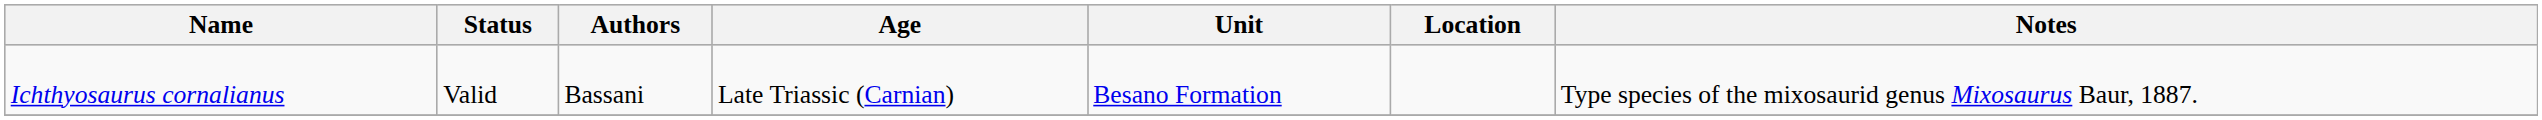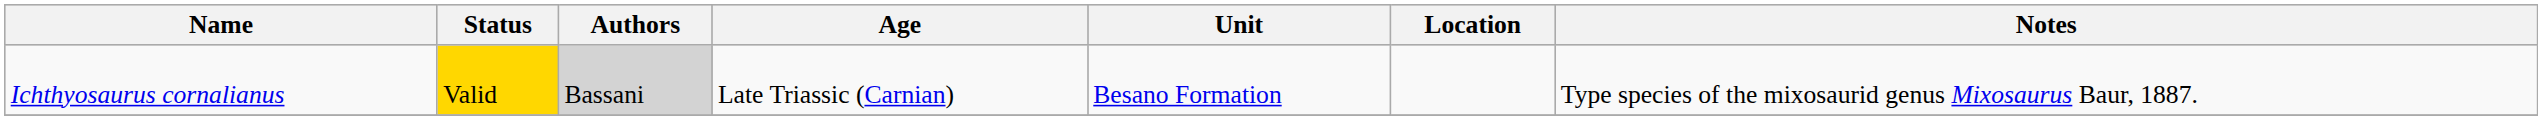(470, 94) no background -> (470, 94) gold background
(604, 94) no background -> (604, 94) lightgrey background
